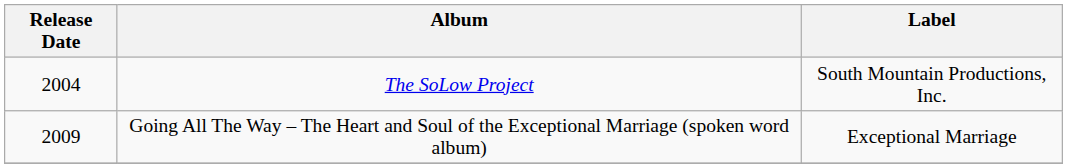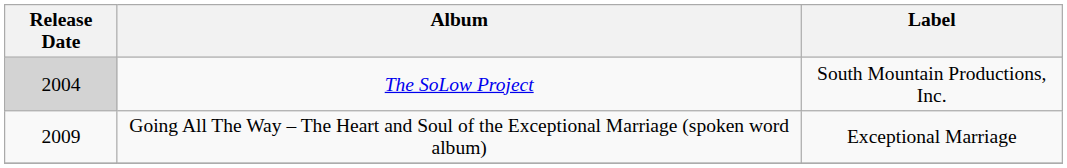(61, 83) no background -> (61, 83) lightgrey background
